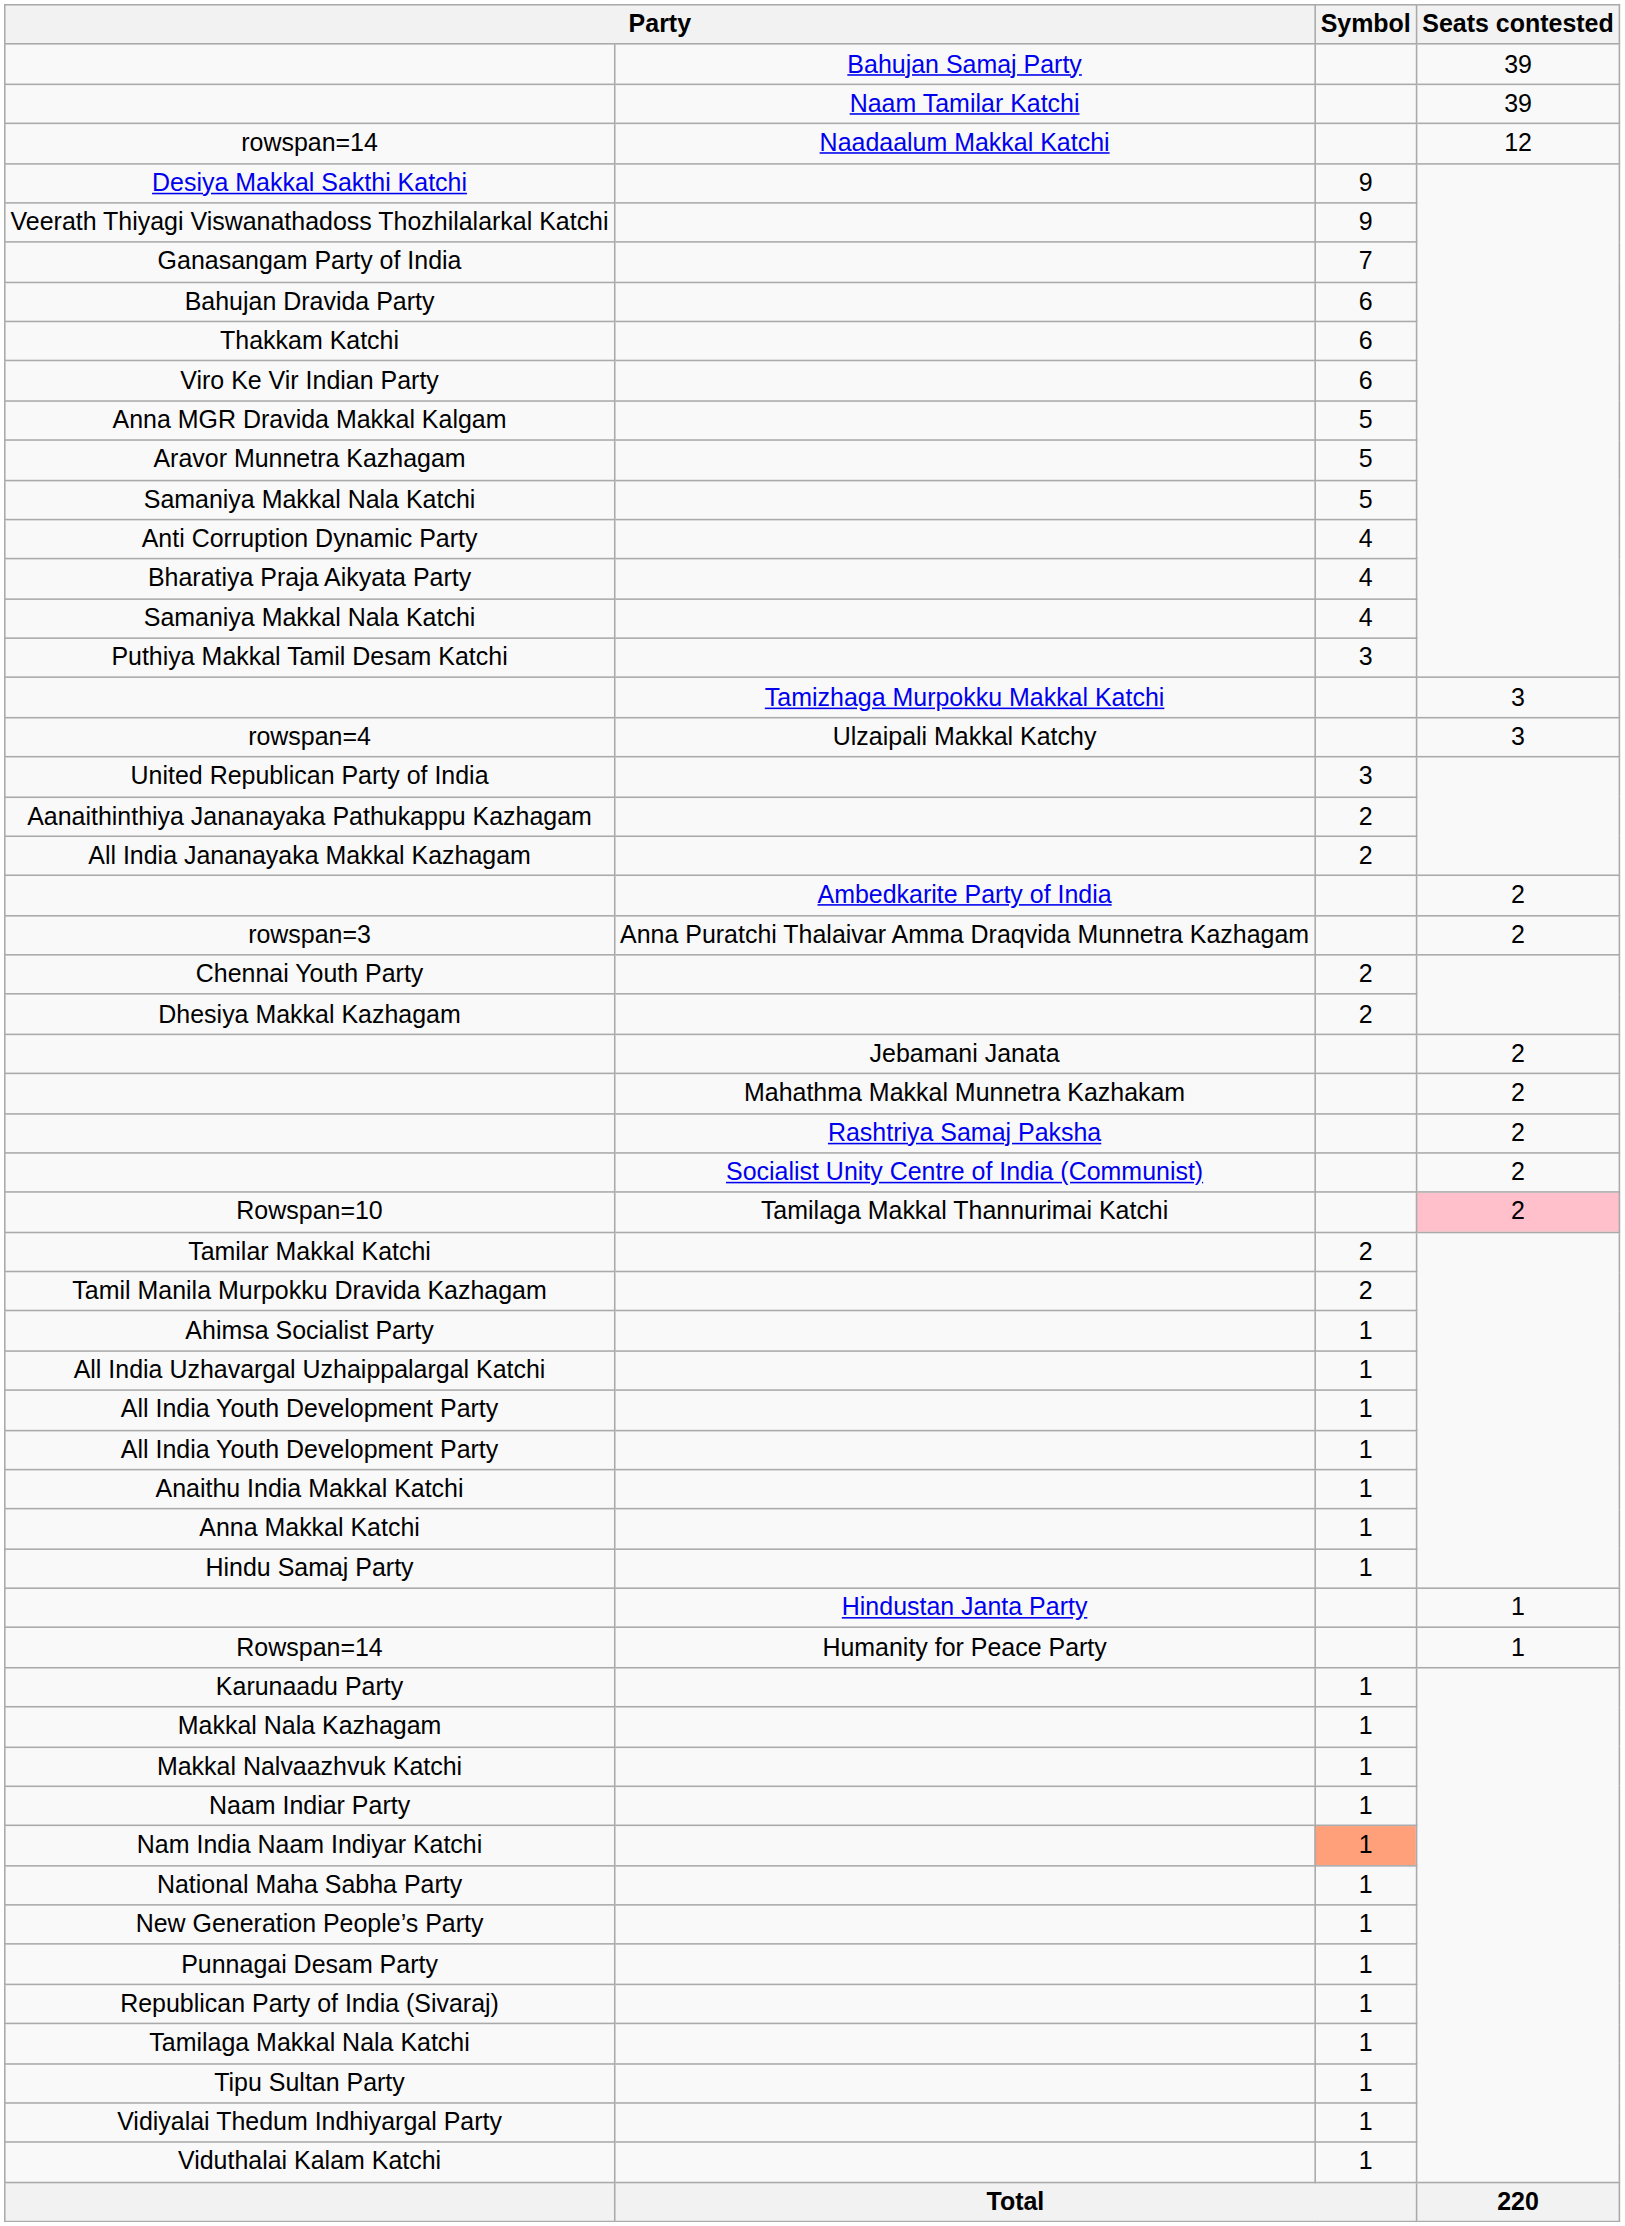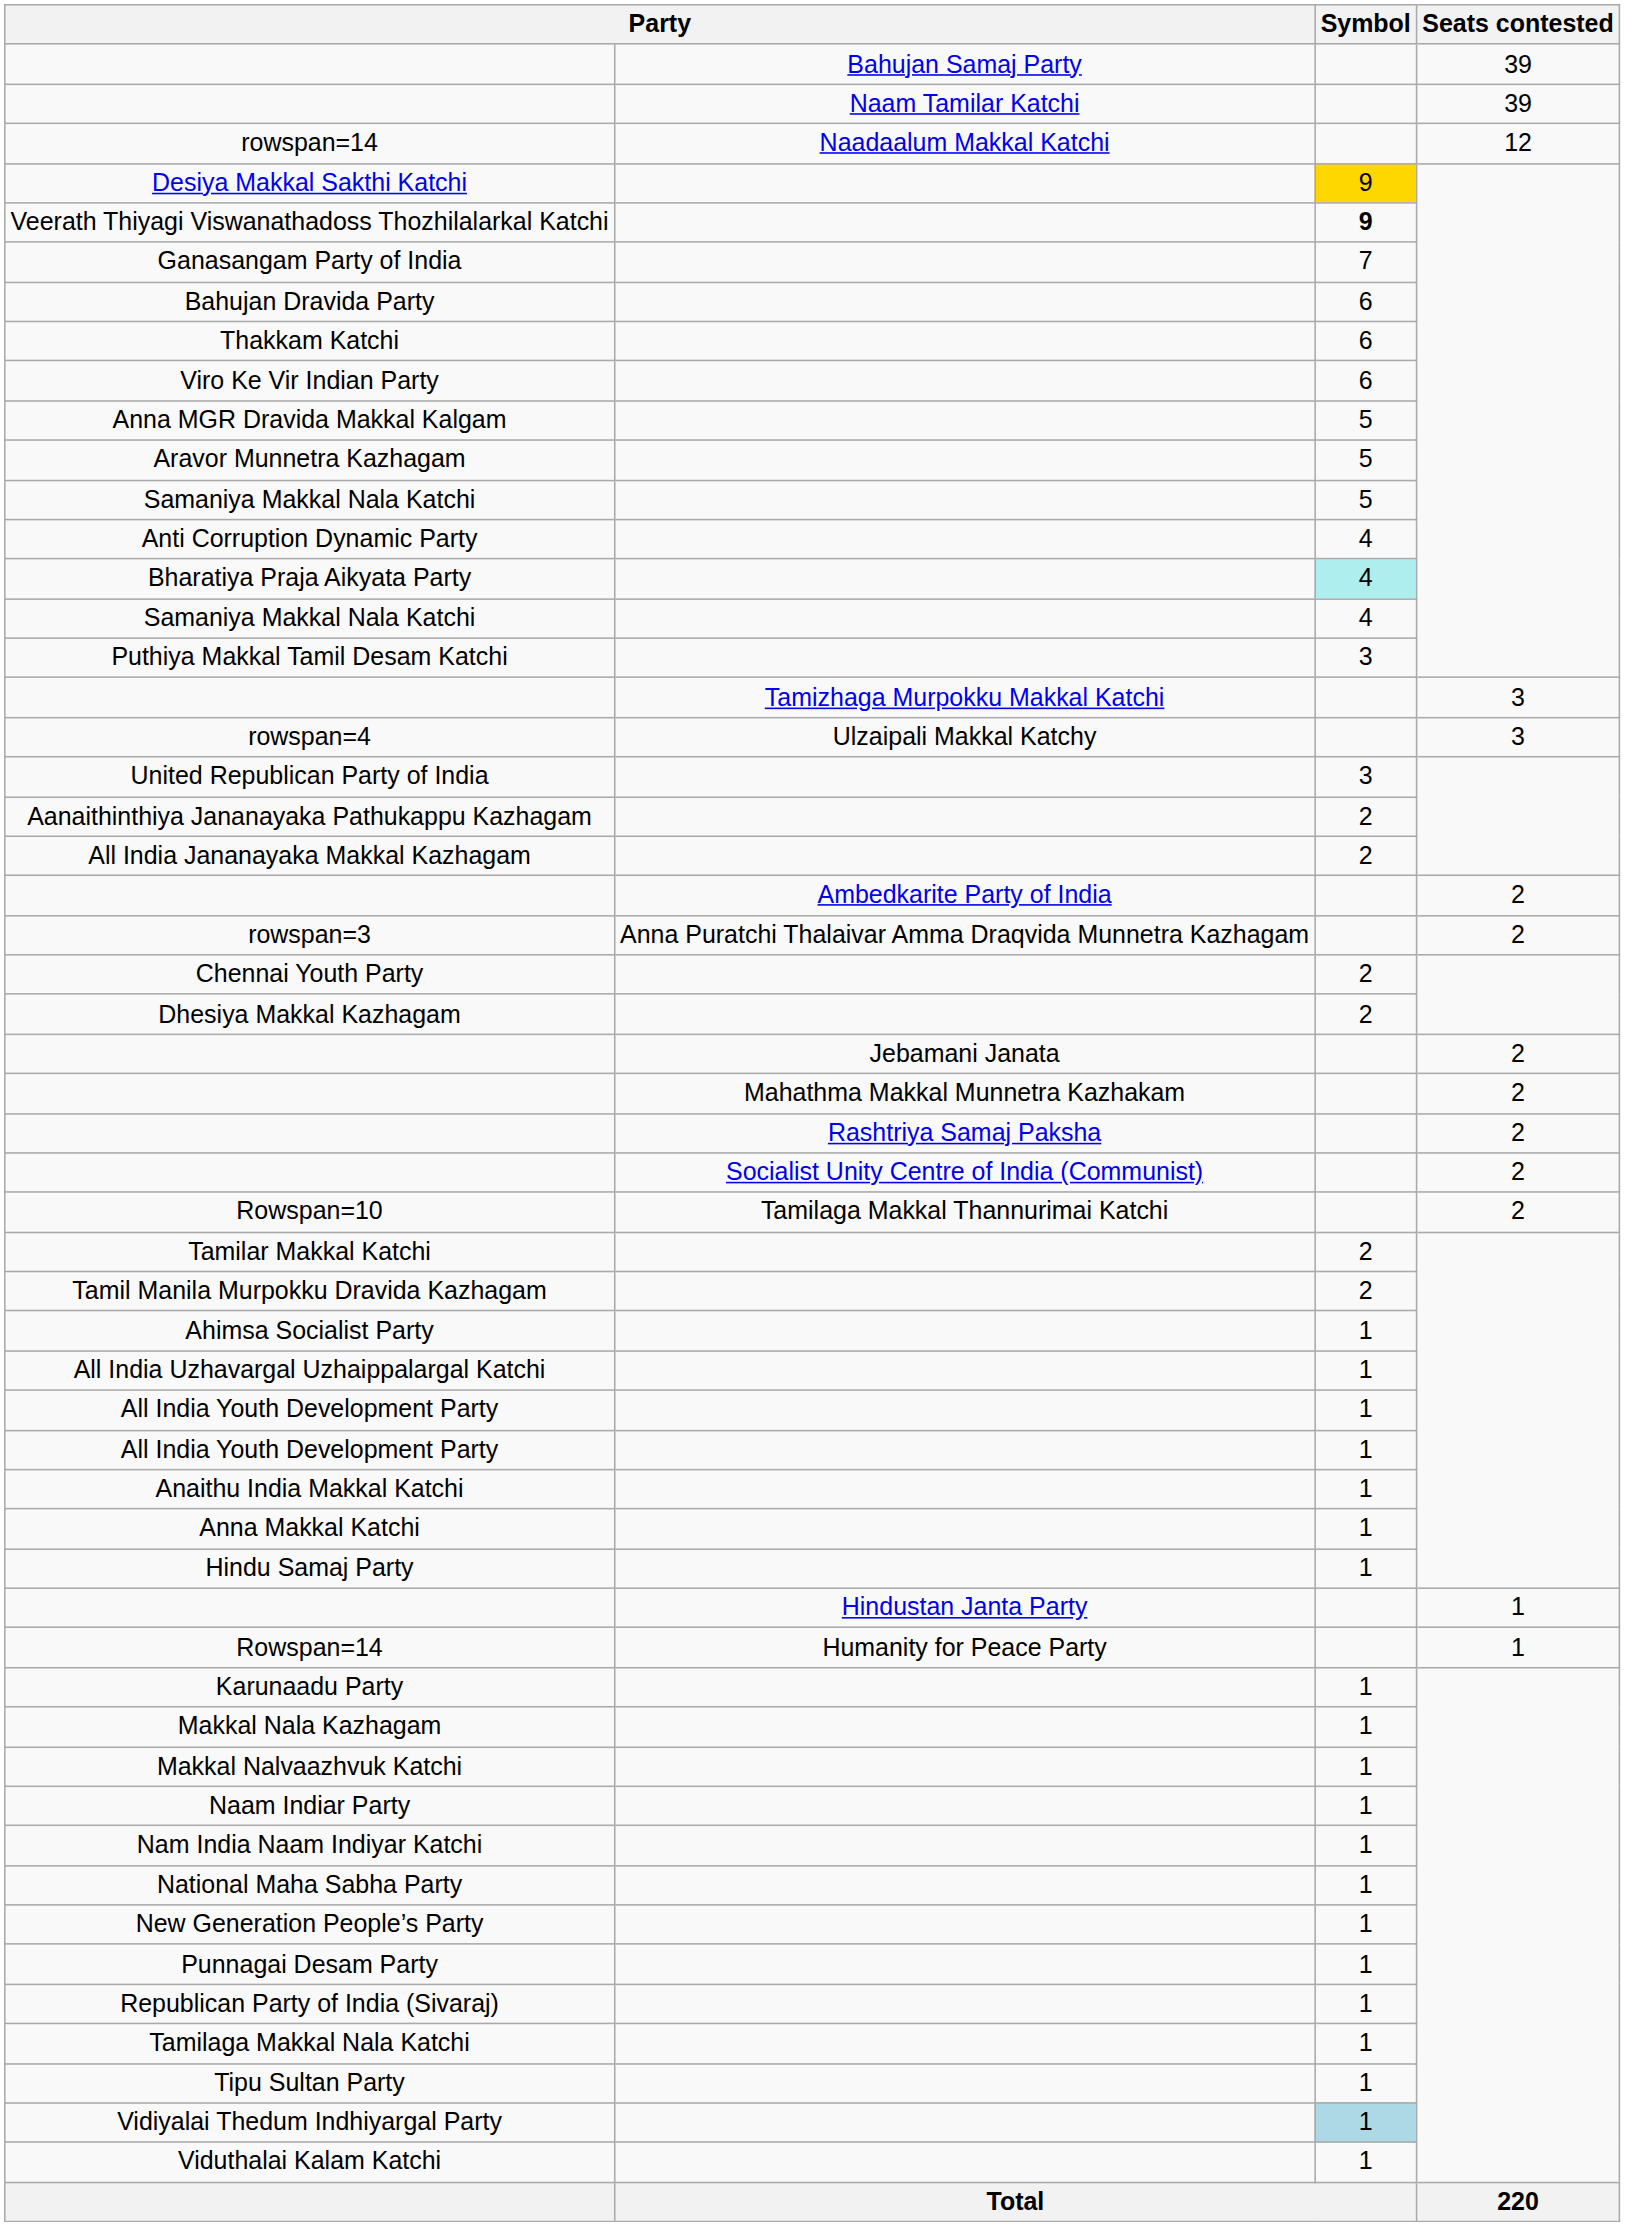(1366, 182) no background -> (1366, 182) gold background
(1366, 222) normal -> (1366, 222) bold
(1366, 578) no background -> (1366, 578) paleturquoise background
(1518, 1211) pink background -> (1518, 1211) no background
(1366, 1845) lightsalmon background -> (1366, 1845) no background
(1366, 2122) no background -> (1366, 2122) lightblue background
